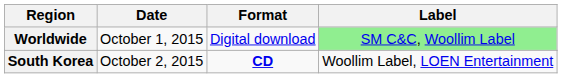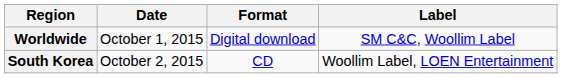(438, 38) lightgreen background -> (438, 38) no background
(263, 61) bold -> (263, 61) normal
